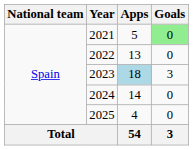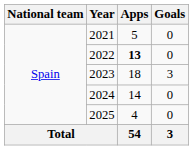(170, 34) lightgreen background -> (170, 34) no background
(134, 54) normal -> (134, 54) bold
(134, 74) lightblue background -> (134, 74) no background
